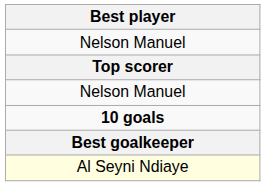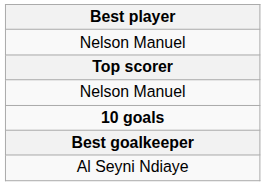(133, 167) lightyellow background -> (133, 167) no background
